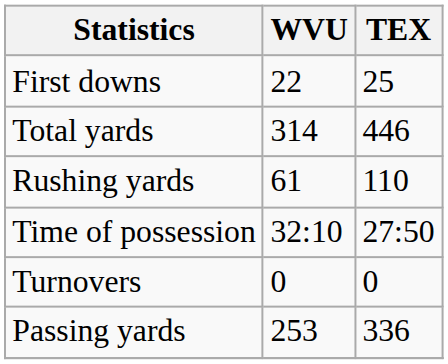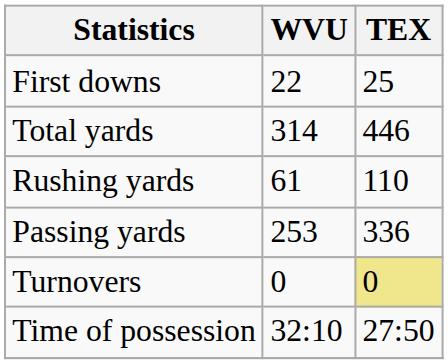rows swapped: (99, 331) <-> (134, 231)
(370, 281) no background -> (370, 281) khaki background
